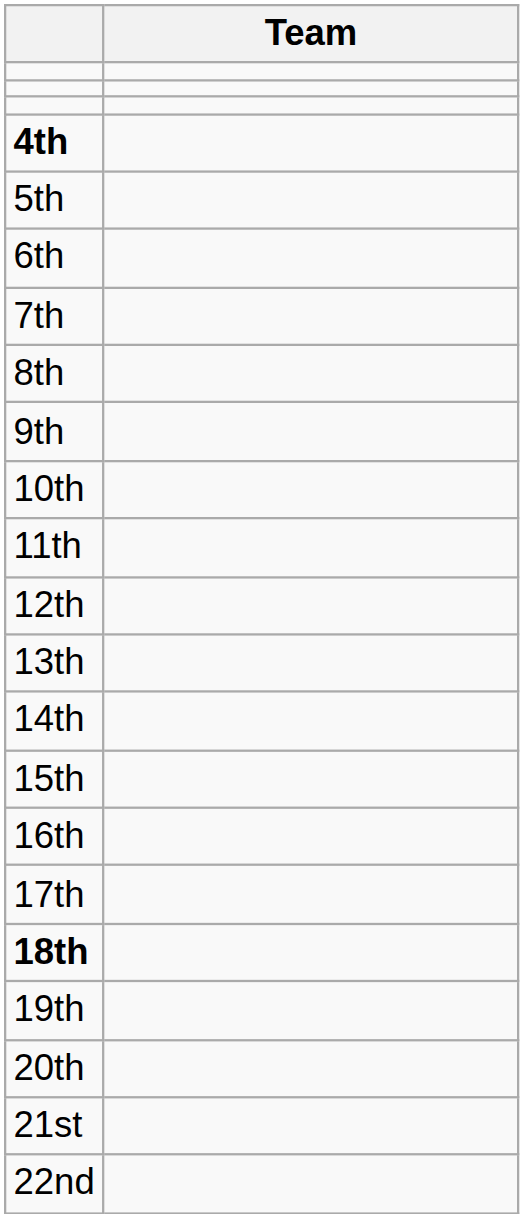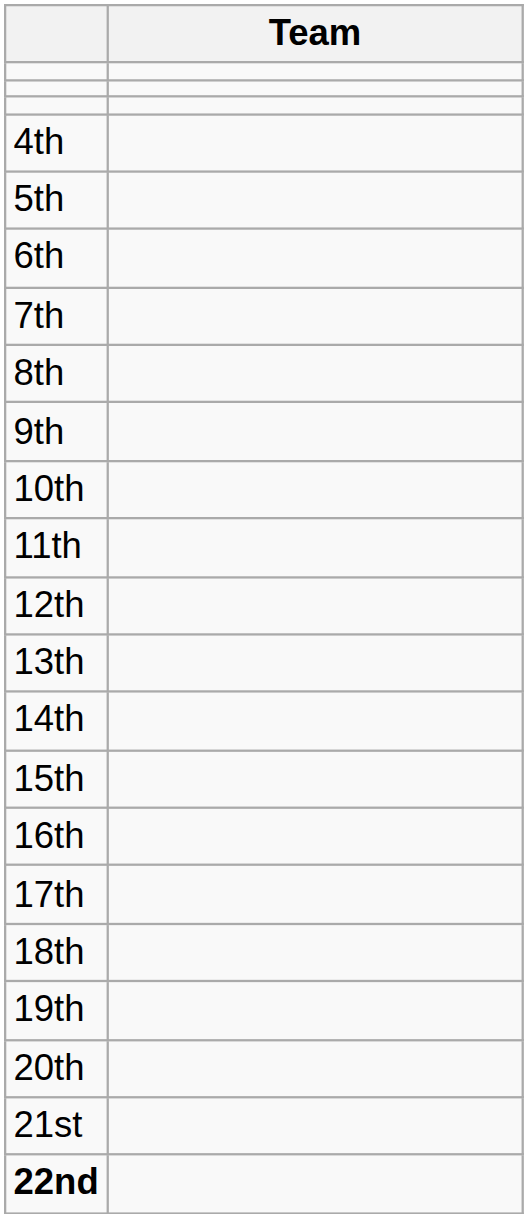(41, 141) bold -> (39, 141) normal
(51, 951) bold -> (49, 951) normal
(54, 1183) normal -> (56, 1183) bold
